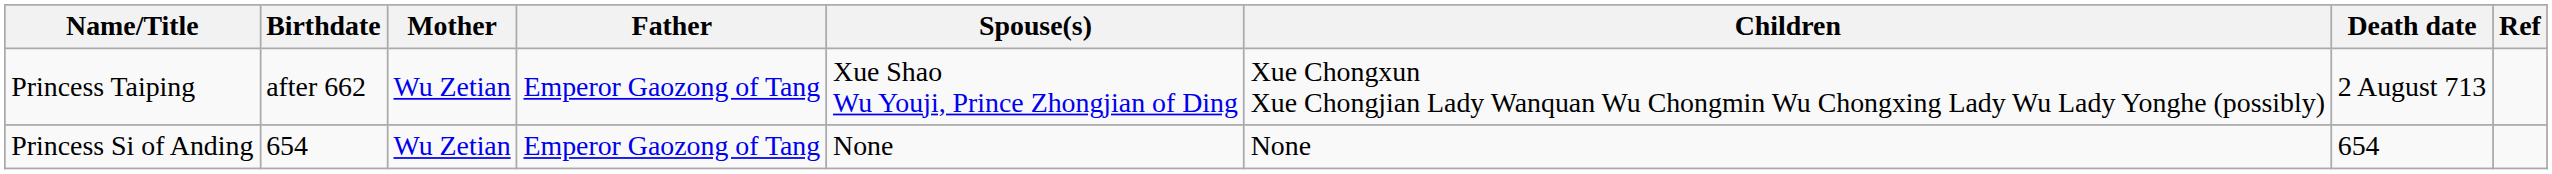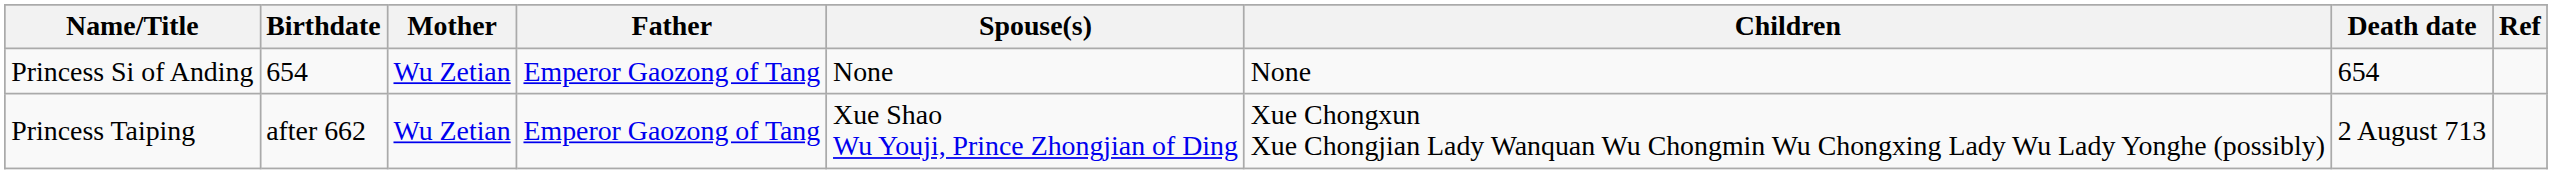rows swapped: (103, 86) <-> (132, 146)
